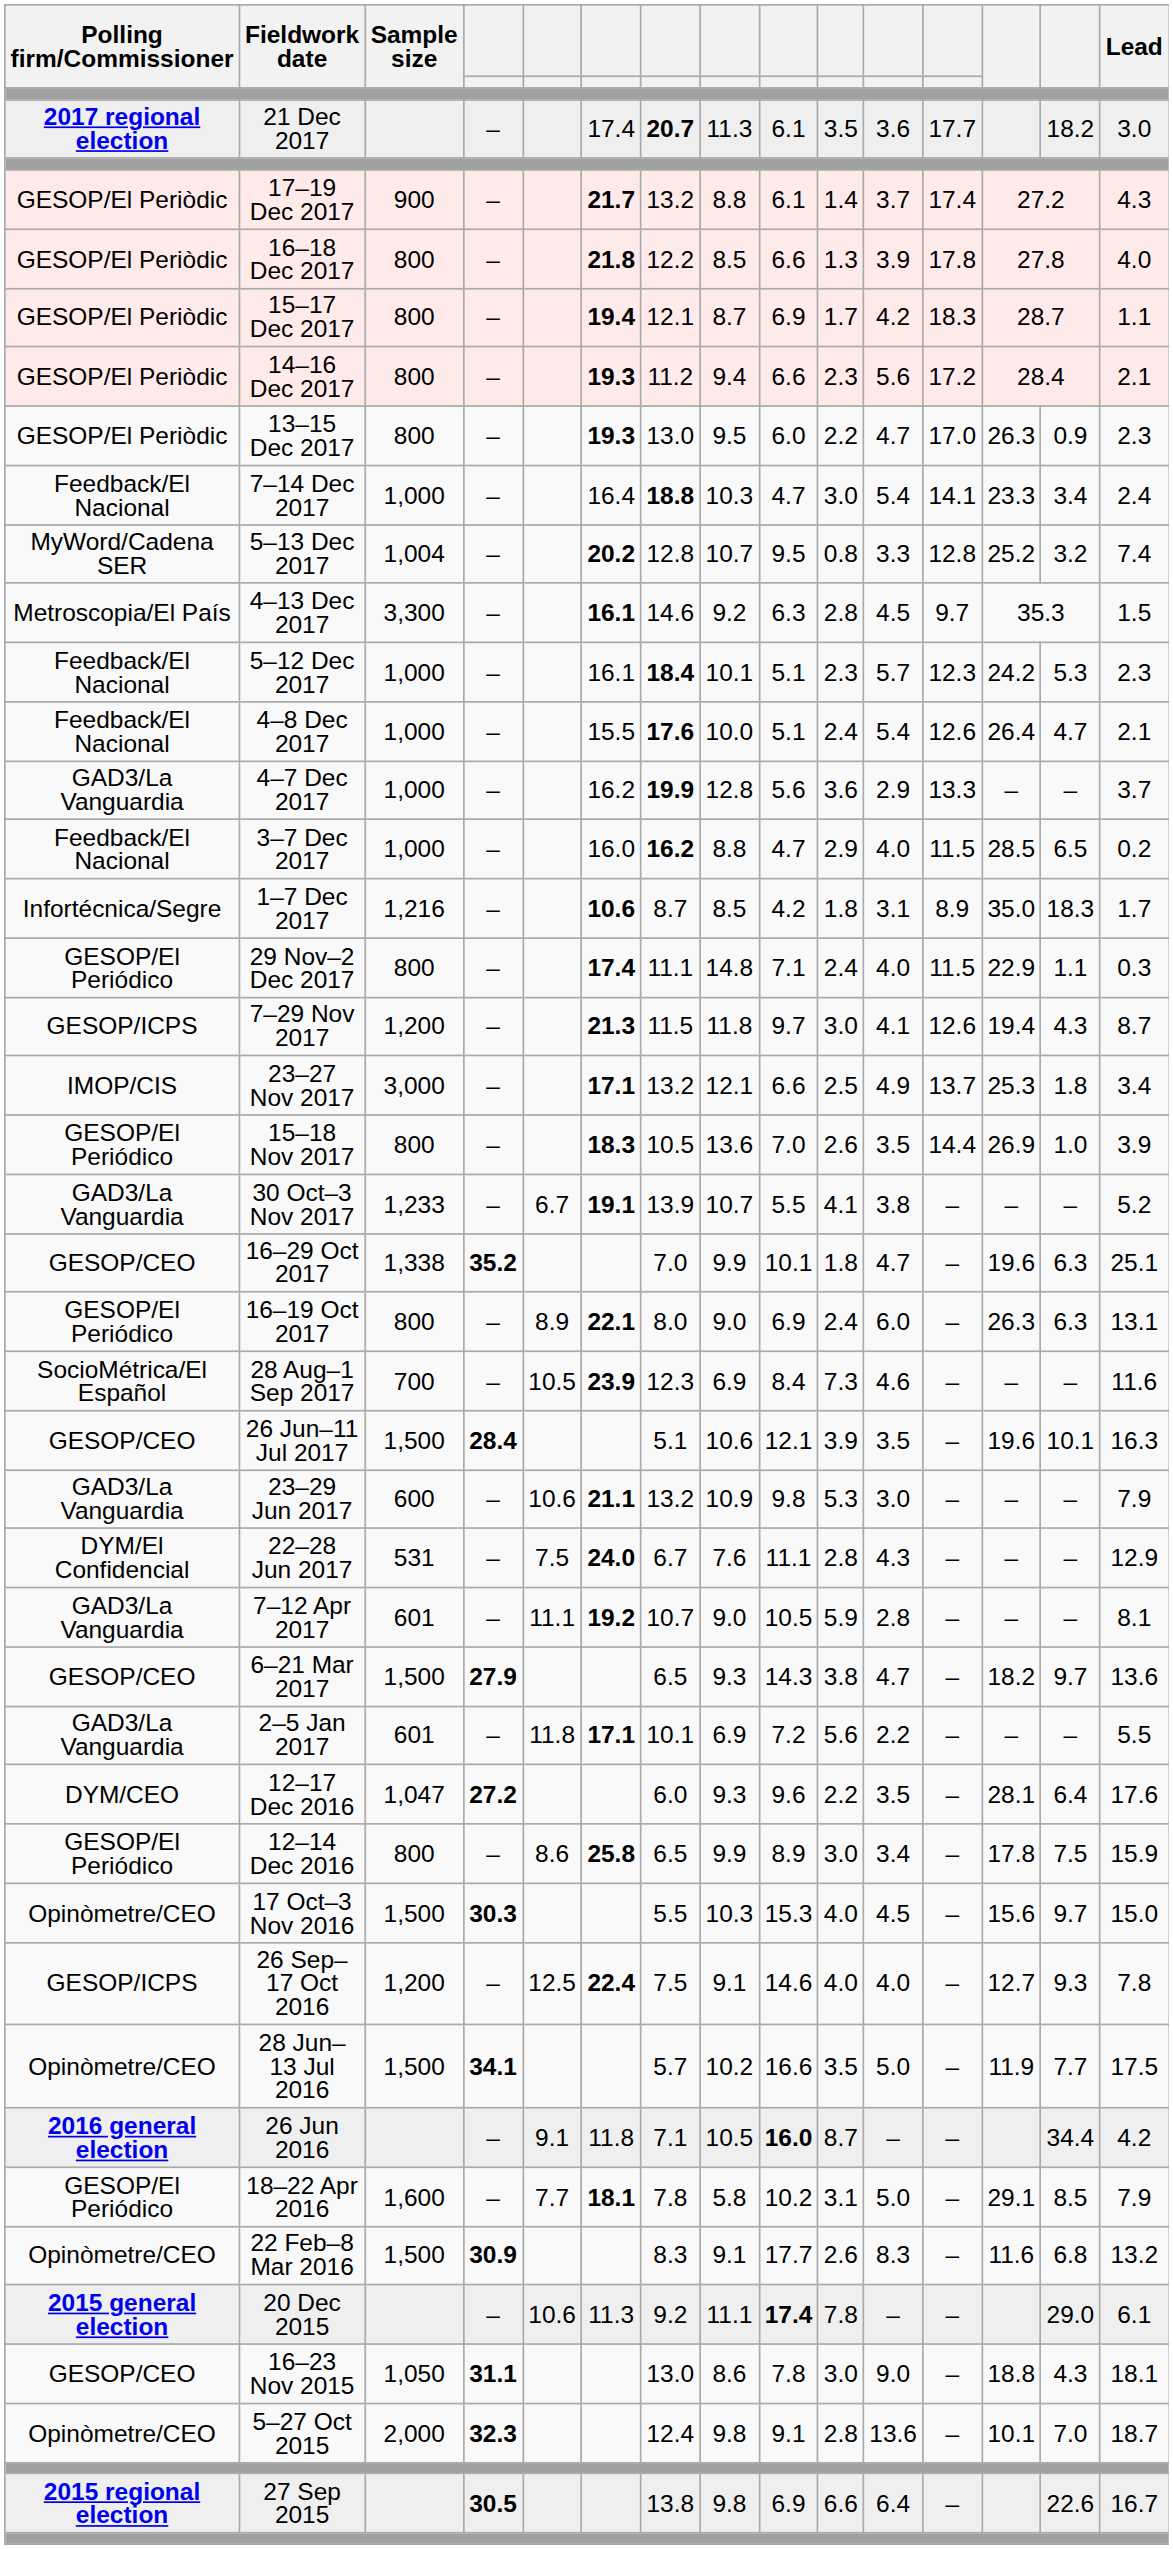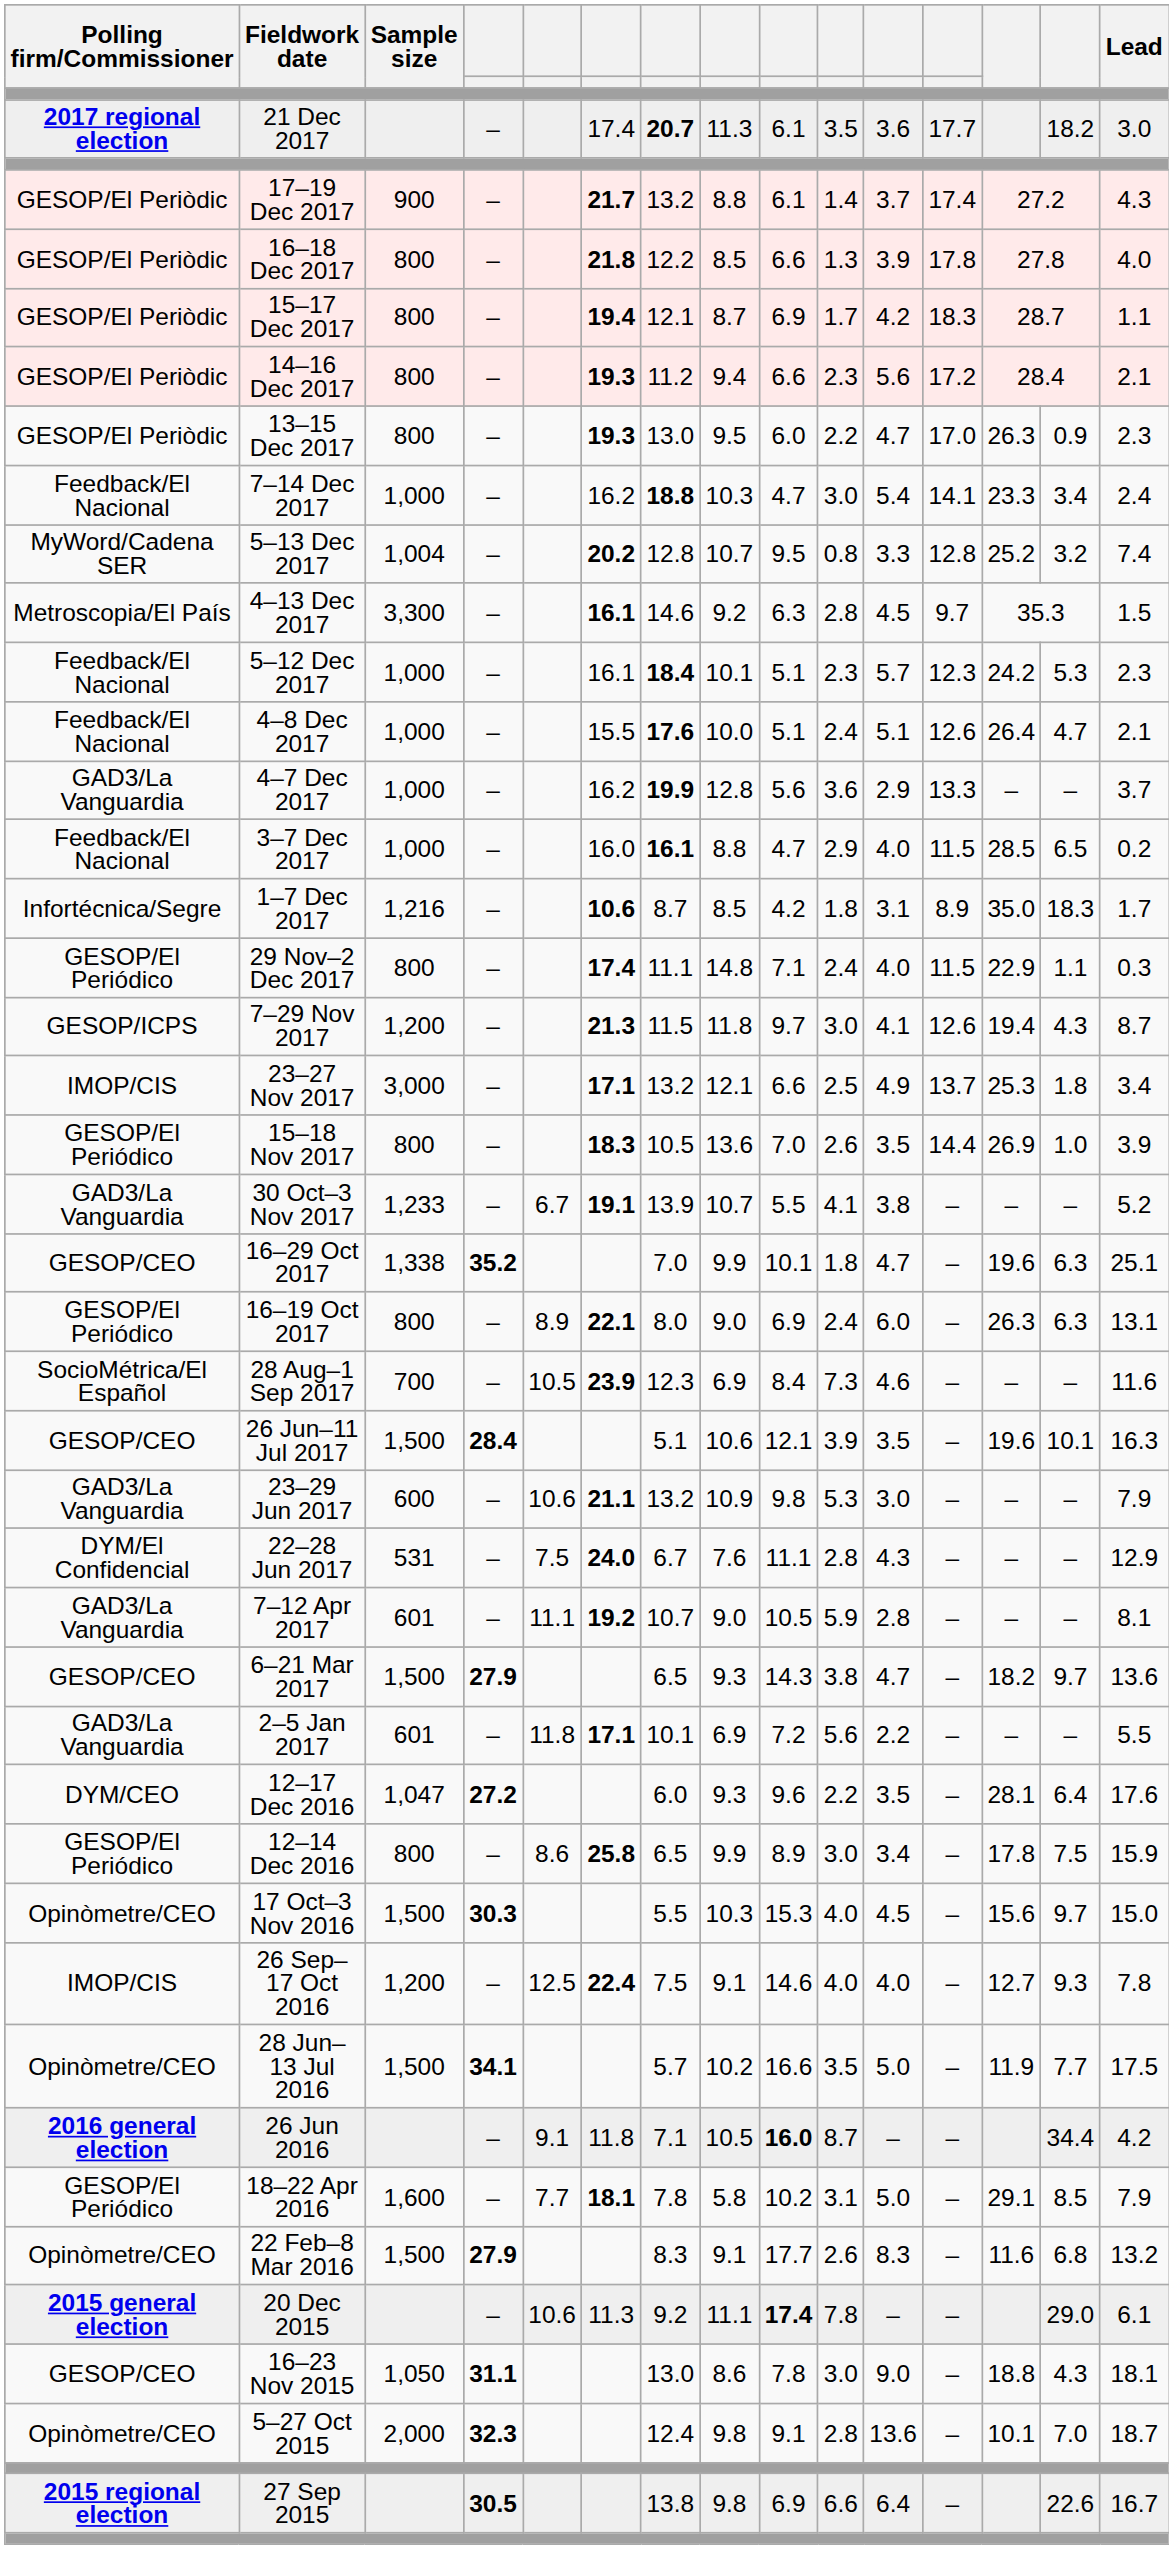(611, 495) 16.4 -> (611, 495) 16.2
(893, 731) 5.4 -> (893, 731) 5.1
(670, 850) 16.2 -> (670, 850) 16.1
(122, 1984) GESOP/ICPS -> (122, 1984) IMOP/CIS
(493, 2256) 30.9 -> (493, 2256) 27.9
